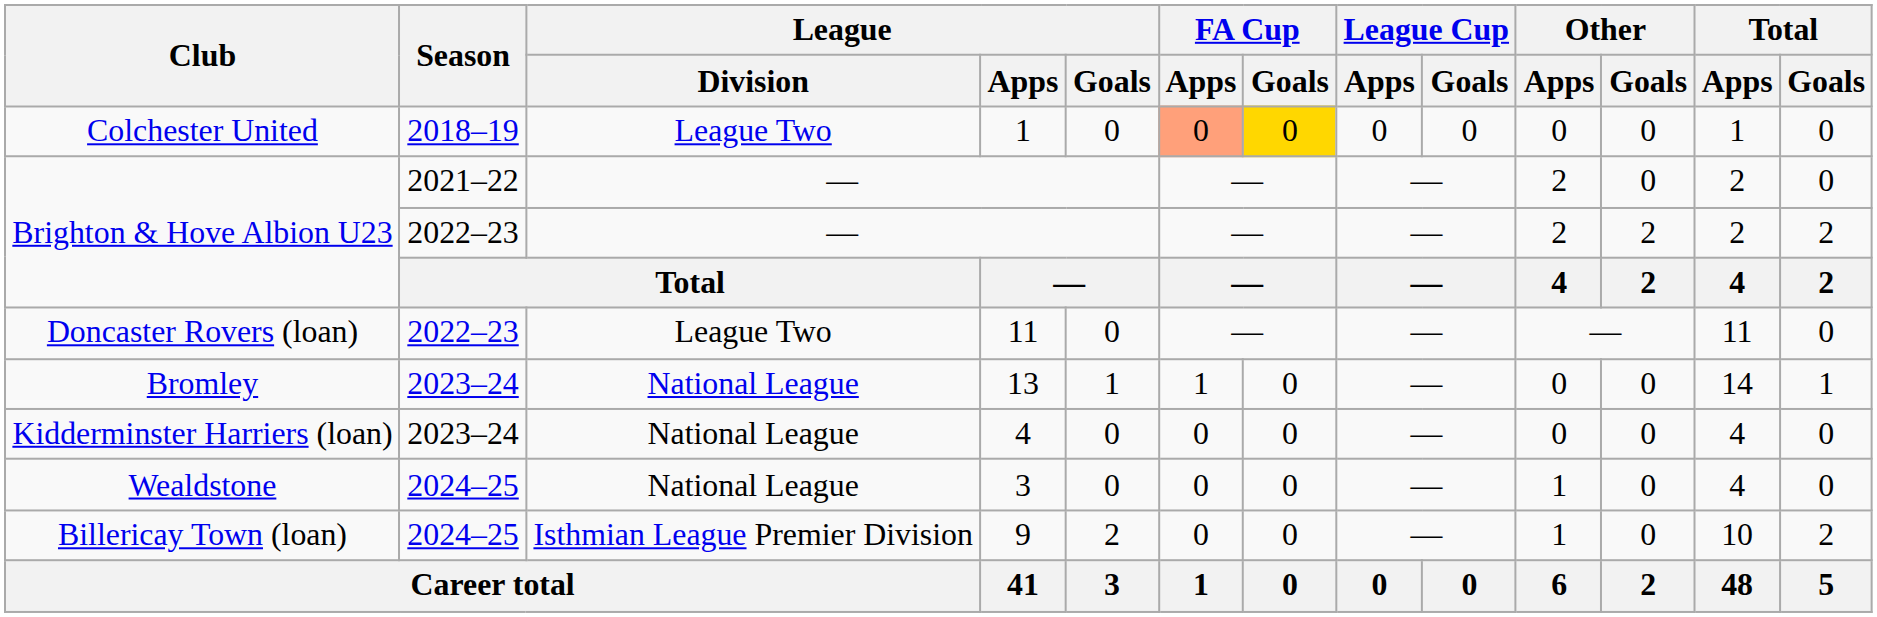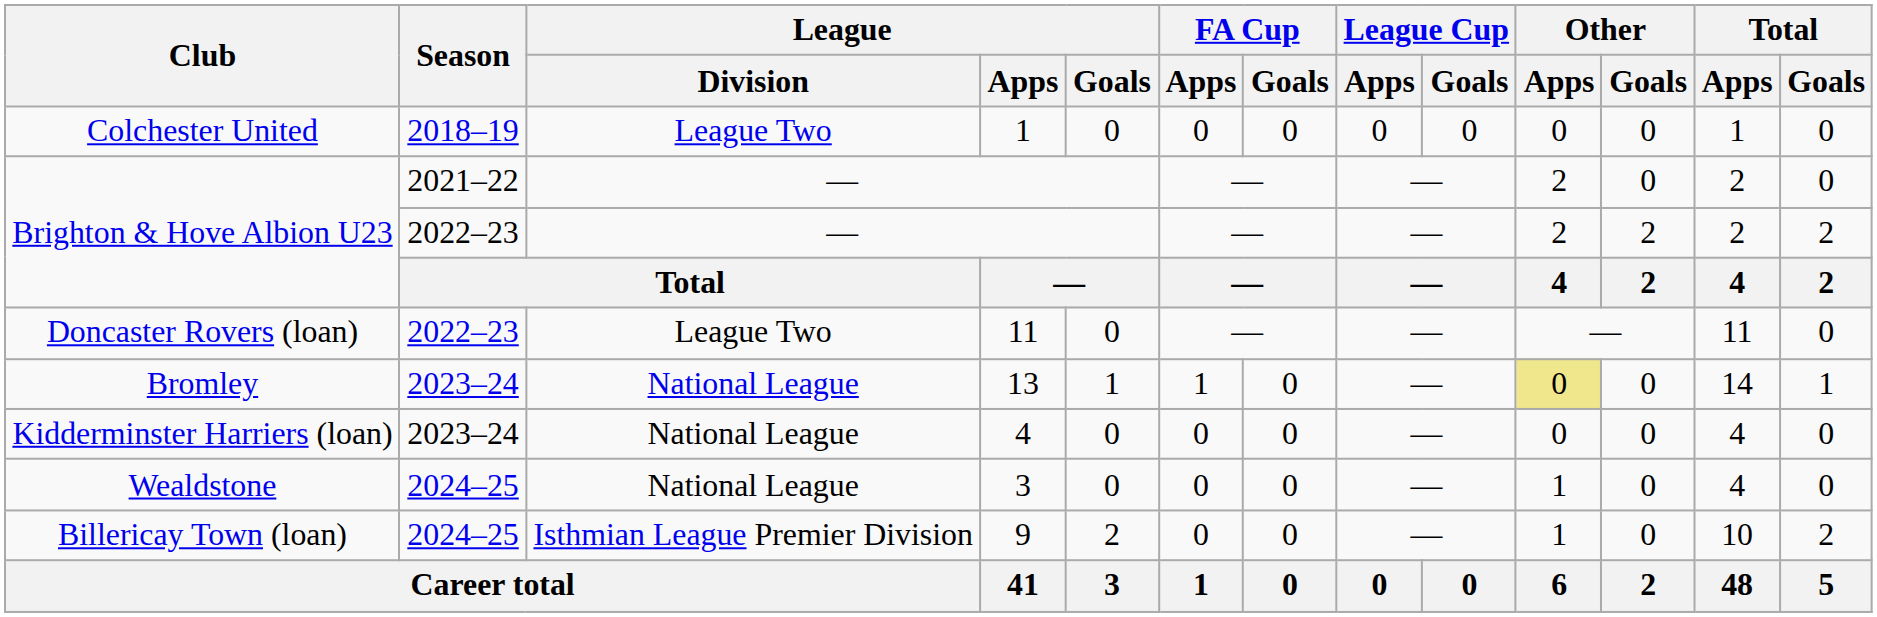(1201, 130) lightsalmon background -> (1201, 130) no background
(1290, 130) gold background -> (1290, 130) no background
(1559, 383) no background -> (1559, 383) khaki background
